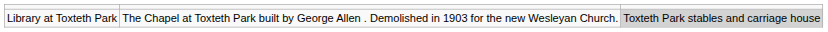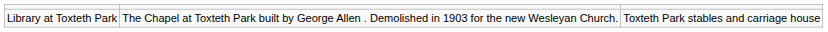(722, 18) lightgrey background -> (722, 18) no background
